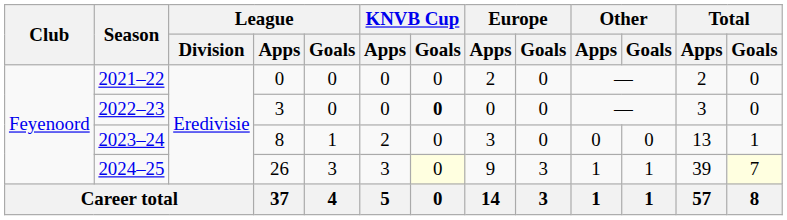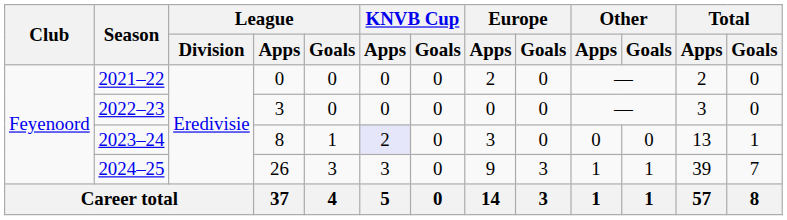(438, 109) bold -> (438, 109) normal
(385, 139) no background -> (385, 139) lavender background
(438, 169) lightyellow background -> (438, 169) no background
(754, 169) lightyellow background -> (754, 169) no background
